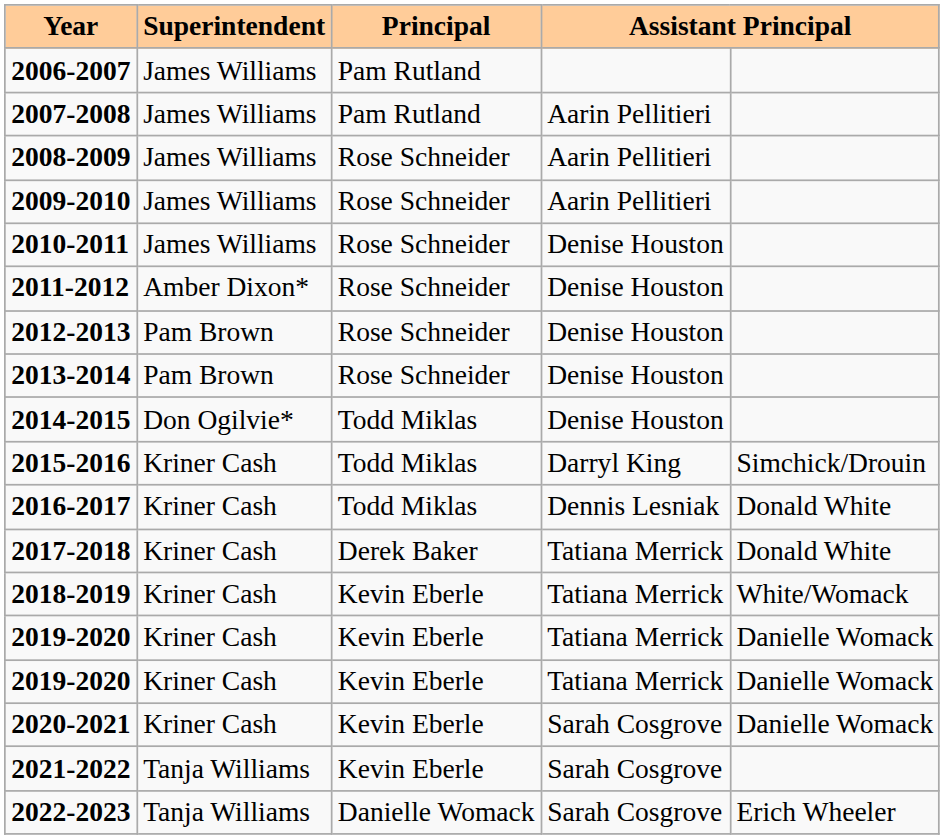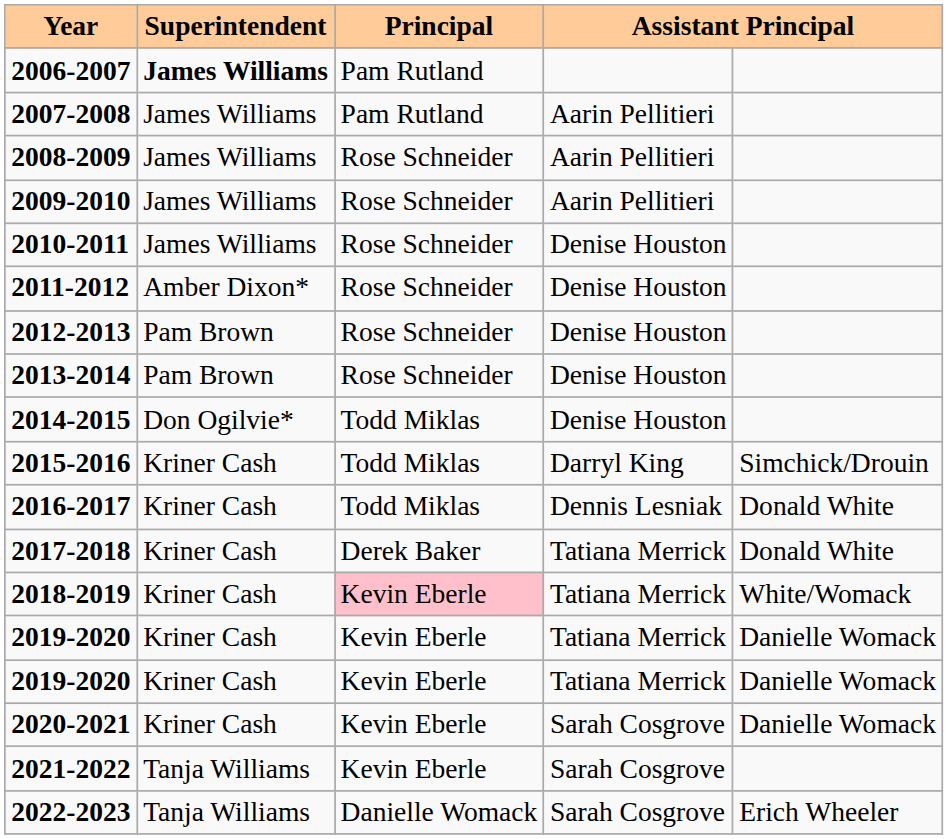(230, 69) normal -> (236, 69) bold
(411, 593) no background -> (414, 593) pink background
